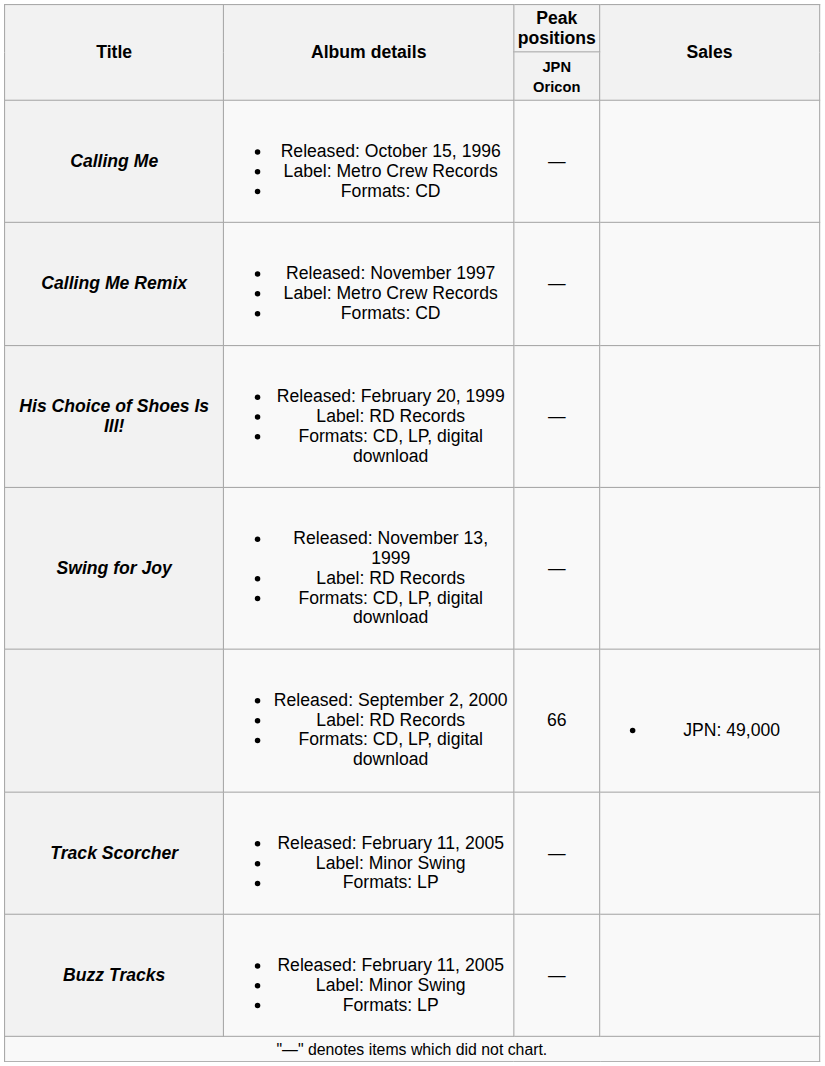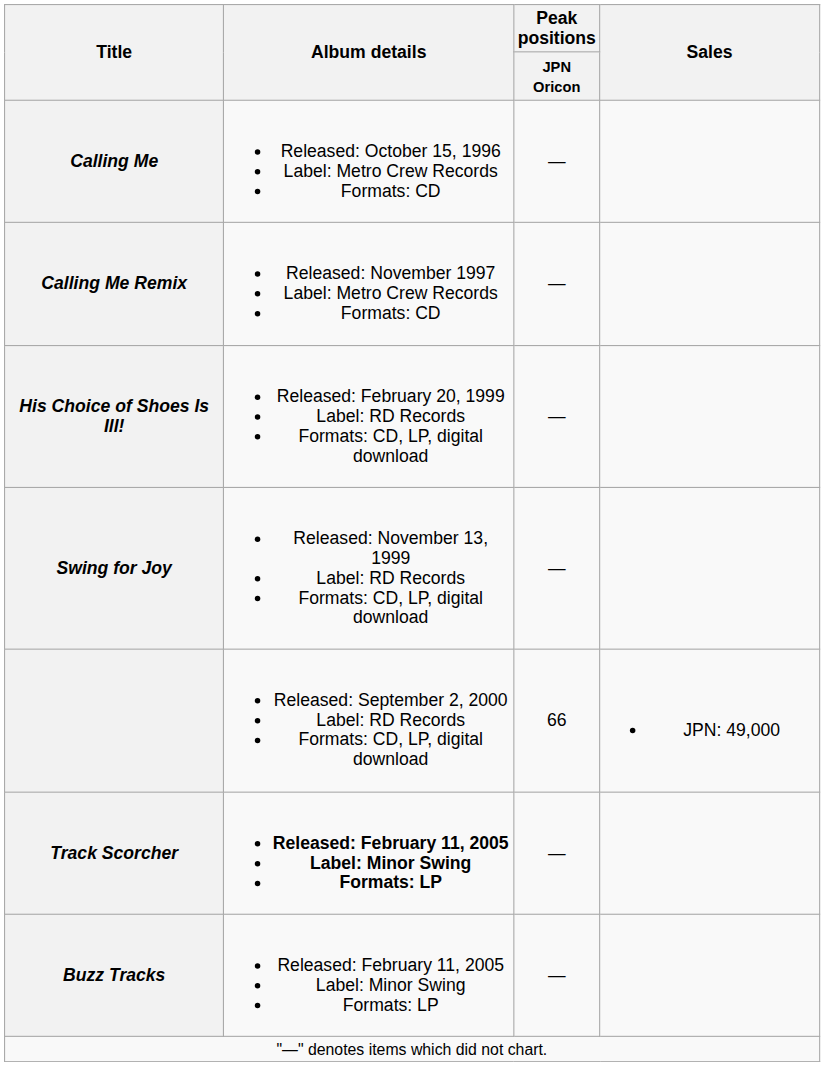(369, 863) normal -> (369, 863) bold
